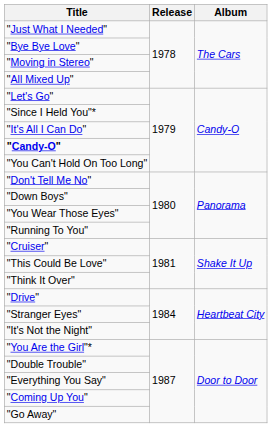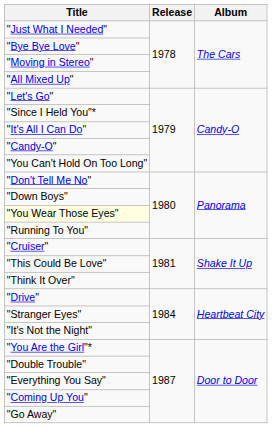(34, 146) bold -> (32, 146) normal
(63, 213) no background -> (63, 213) lightyellow background
